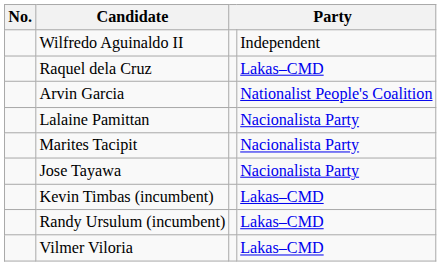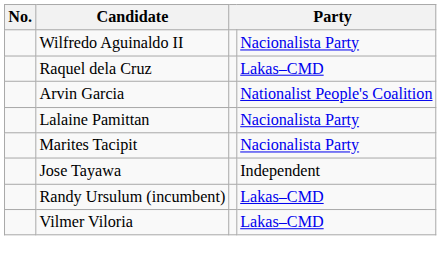(280, 42) Independent -> (300, 42) Nacionalista Party
(300, 171) Nacionalista Party -> (280, 171) Independent
- row: (127, 196)
